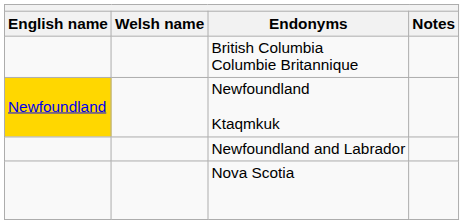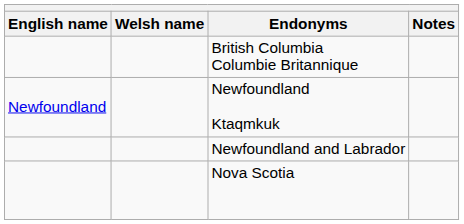(57, 107) gold background -> (57, 107) no background
